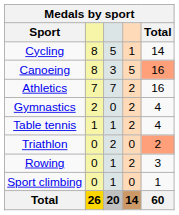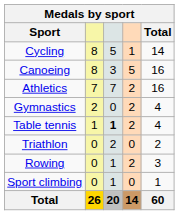(158, 69) lightsalmon background -> (158, 69) no background
(113, 125) normal -> (113, 125) bold
(158, 144) lightsalmon background -> (158, 144) no background
